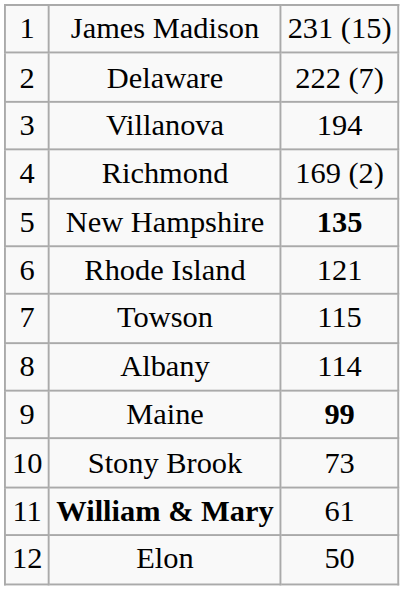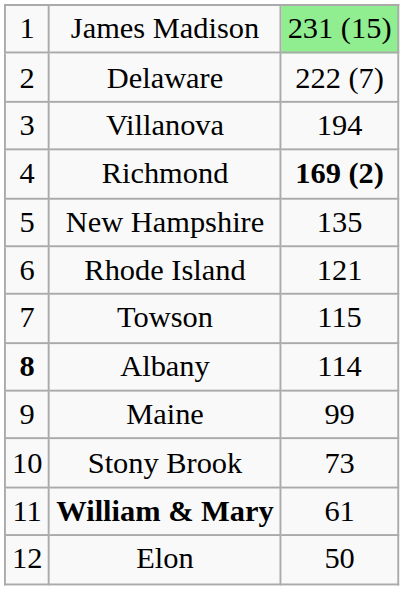(340, 28) no background -> (340, 28) lightgreen background
(340, 173) normal -> (340, 173) bold
(340, 221) bold -> (340, 221) normal
(27, 366) normal -> (27, 366) bold
(340, 414) bold -> (340, 414) normal
